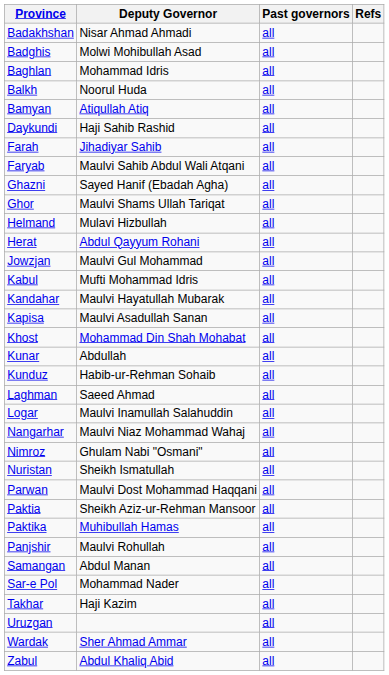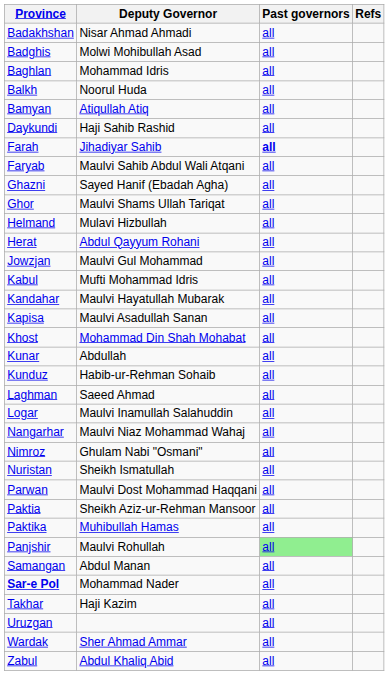(268, 147) normal -> (269, 147) bold
(268, 546) no background -> (268, 546) lightgreen background
(32, 584) normal -> (33, 584) bold
